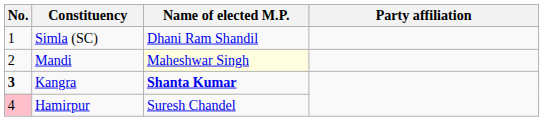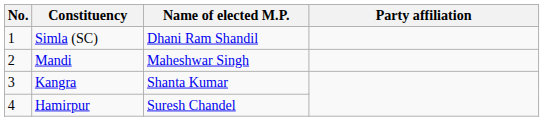(198, 60) lightyellow background -> (198, 60) no background
(11, 82) bold -> (11, 82) normal
(192, 82) bold -> (187, 82) normal
(11, 104) pink background -> (11, 104) no background
